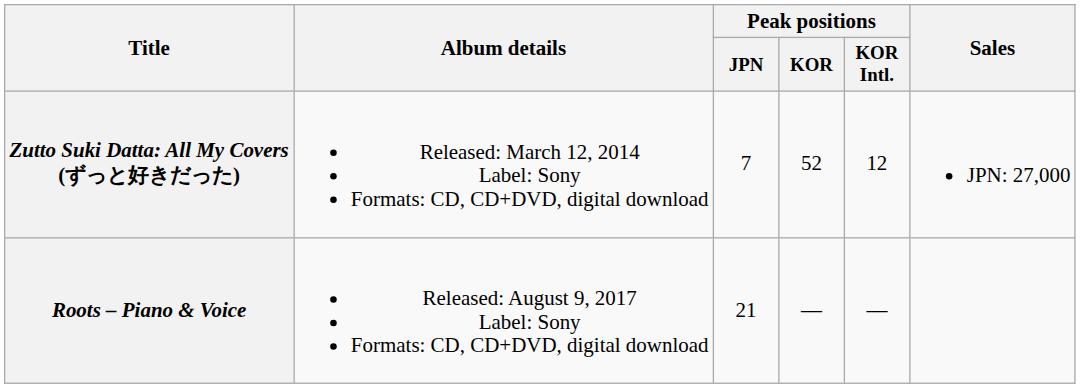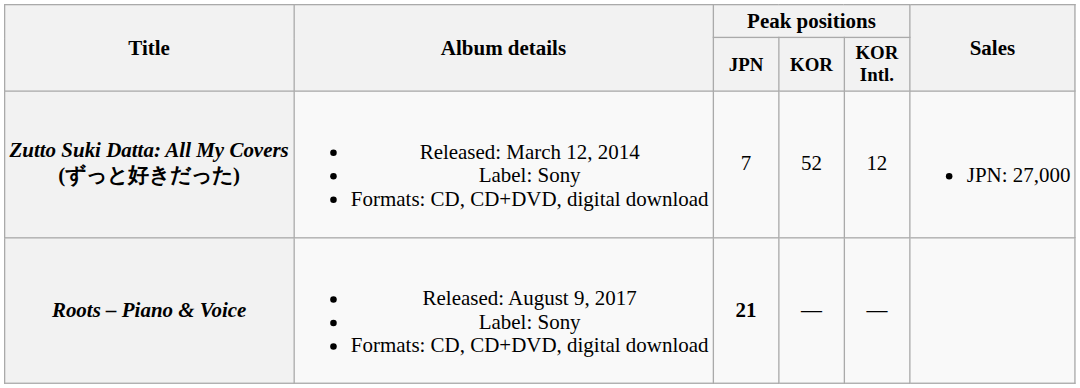(746, 309) normal -> (746, 309) bold
